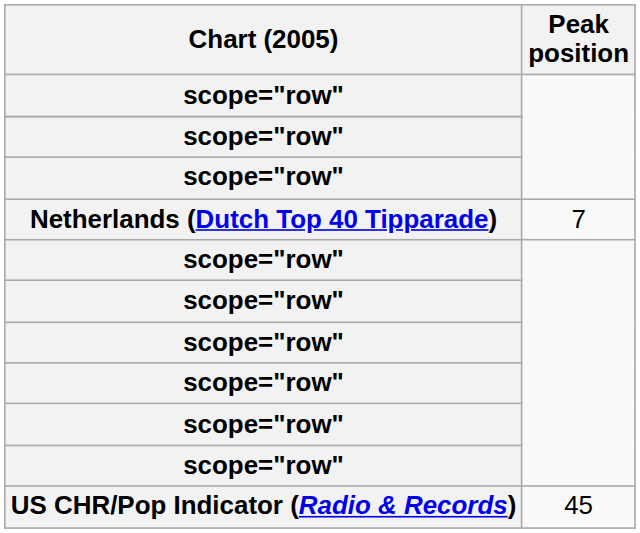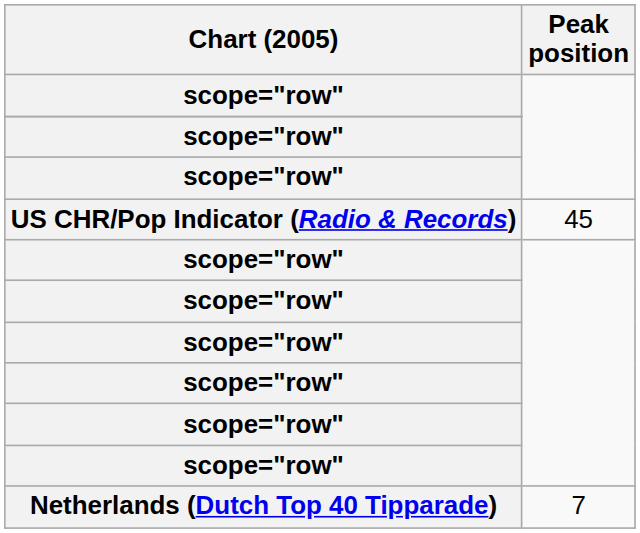rows swapped: (264, 218) <-> (264, 506)
